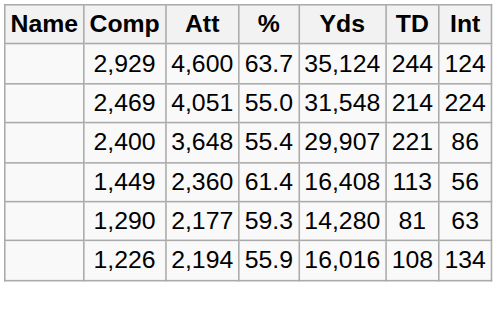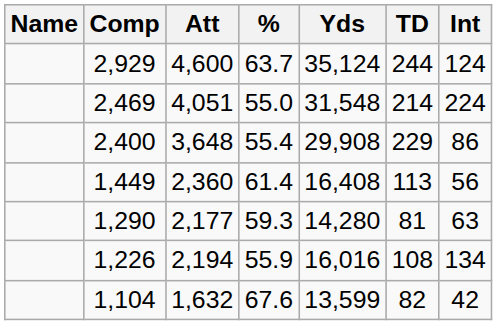(342, 142) 29,907 -> (342, 142) 29,908
(412, 142) 221 -> (412, 142) 229
+ row: (125, 299)
